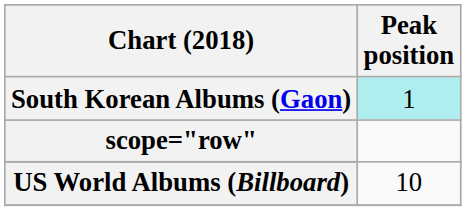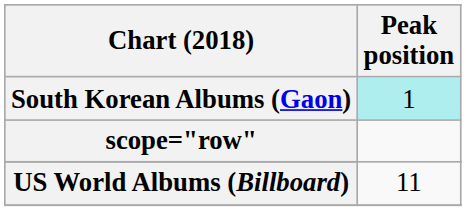(409, 182) 10 -> (409, 182) 11
